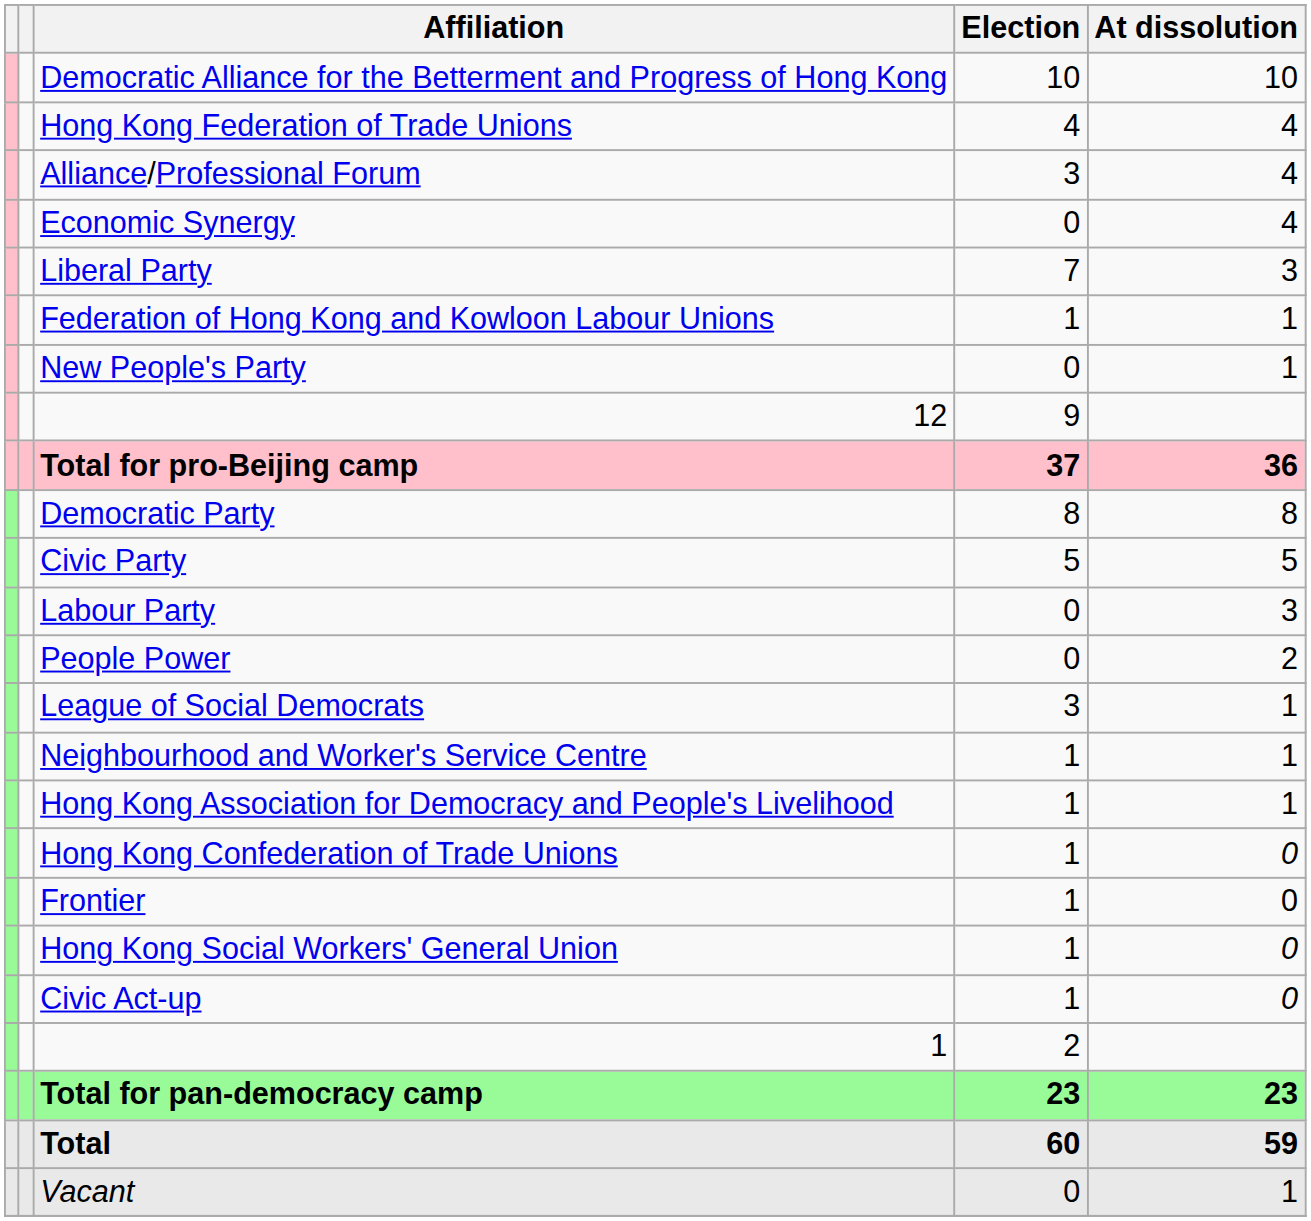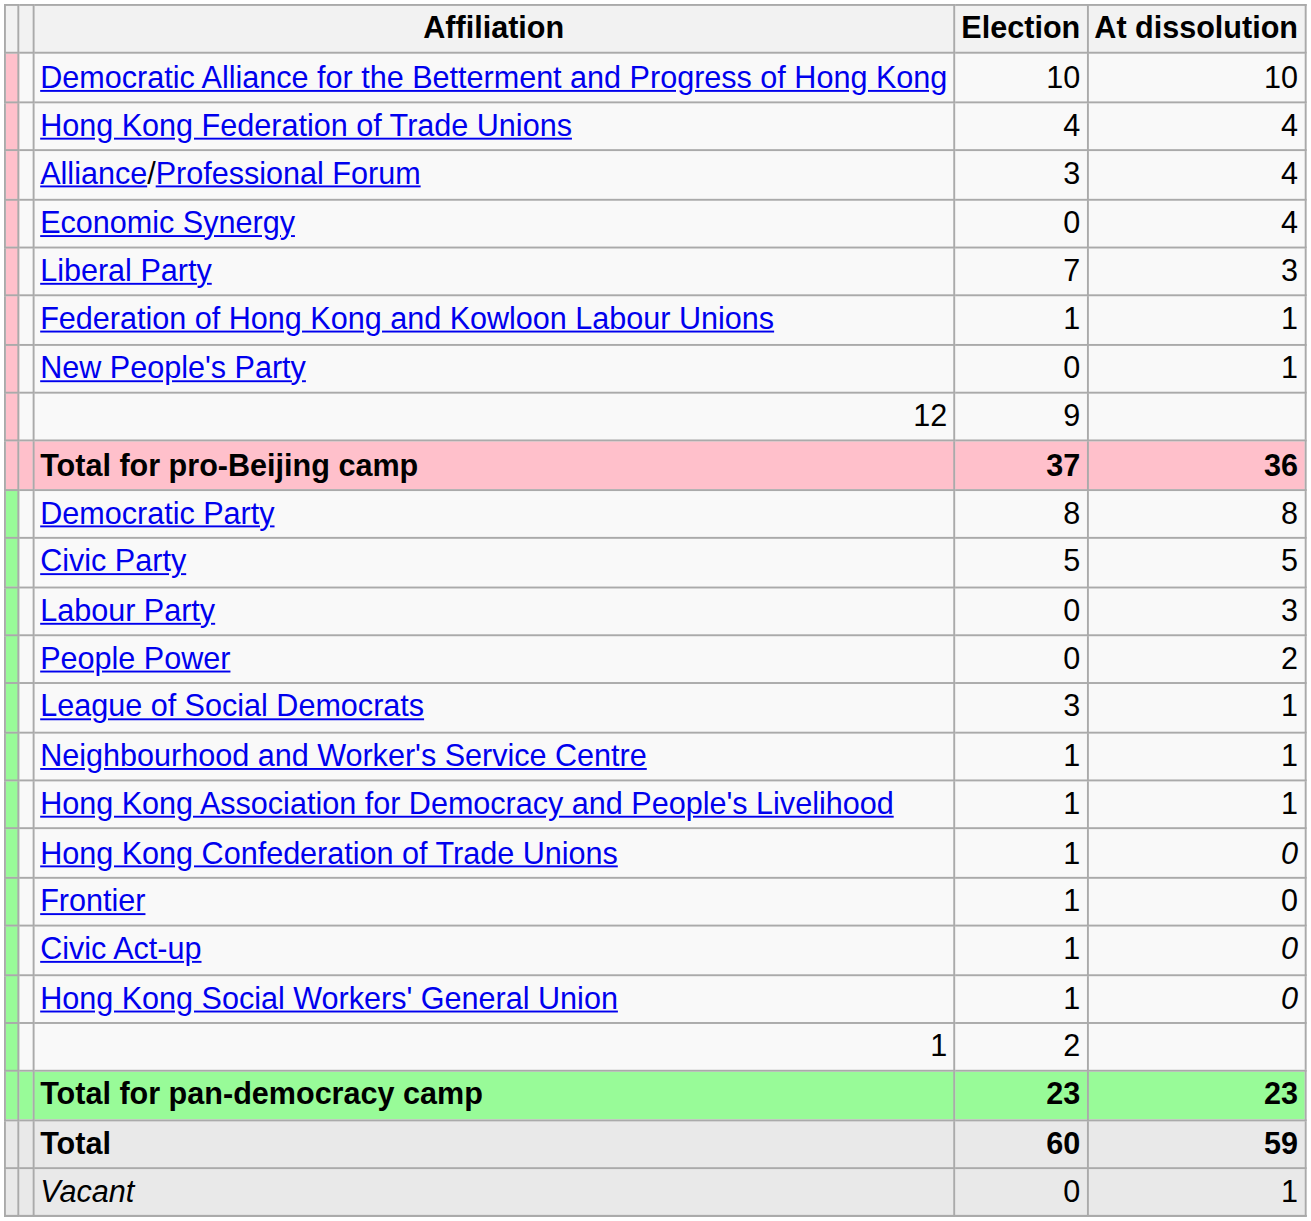rows swapped: (121, 998) <-> (329, 949)
